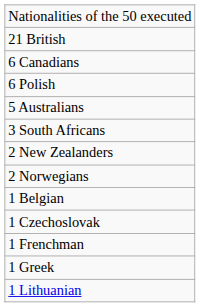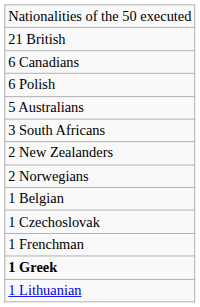(31, 267) normal -> (33, 267) bold
